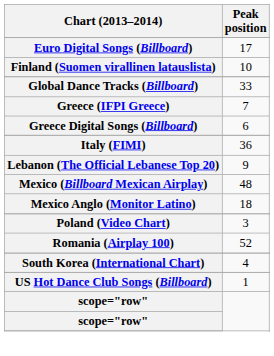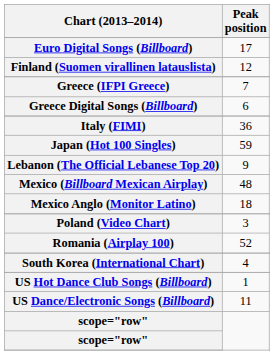(246, 67) 10 -> (246, 67) 12
- row: (113, 86)
+ row: (113, 145)
+ row: (113, 301)
